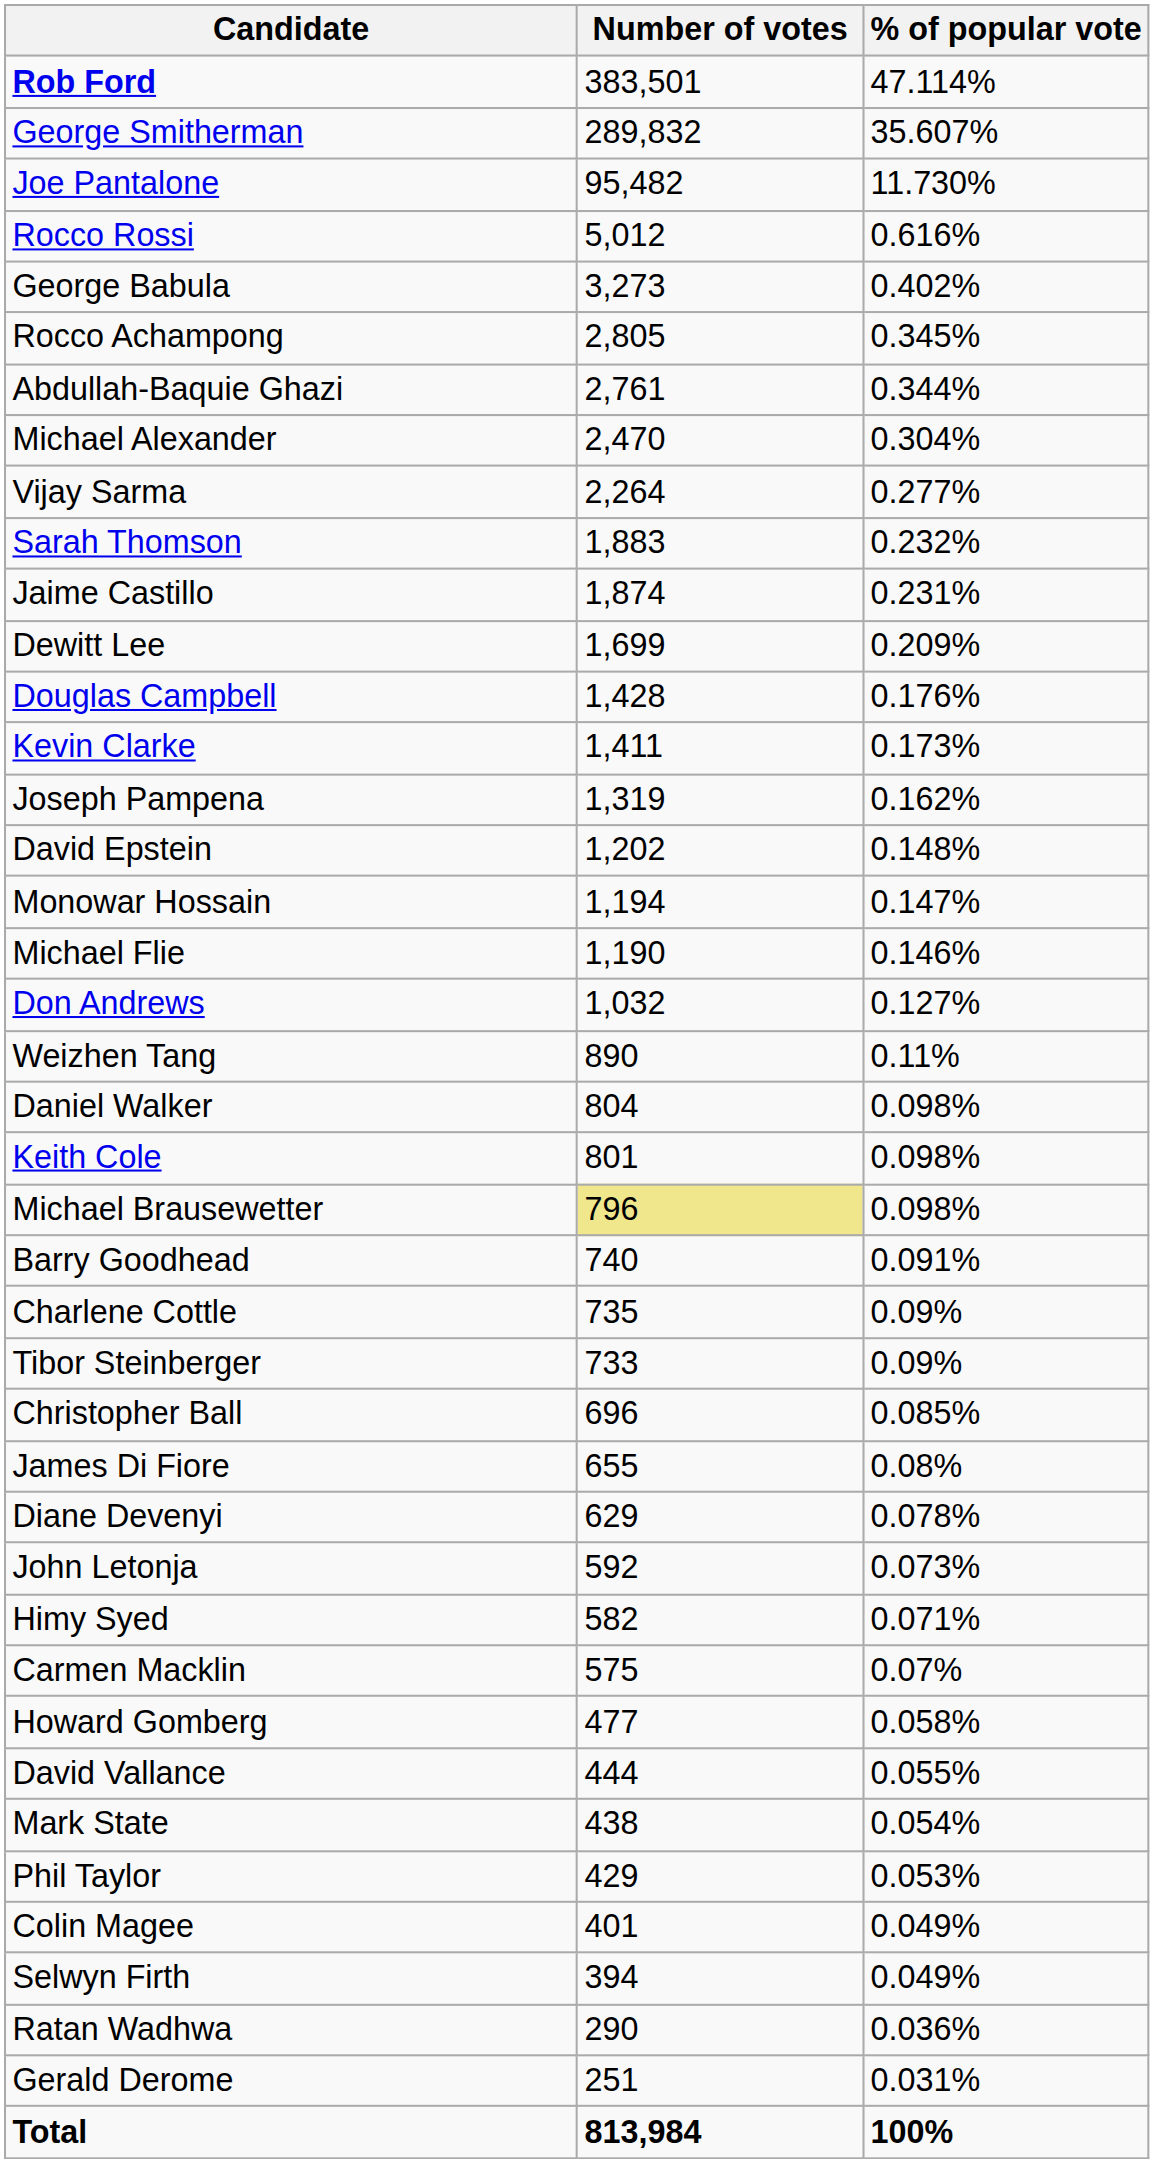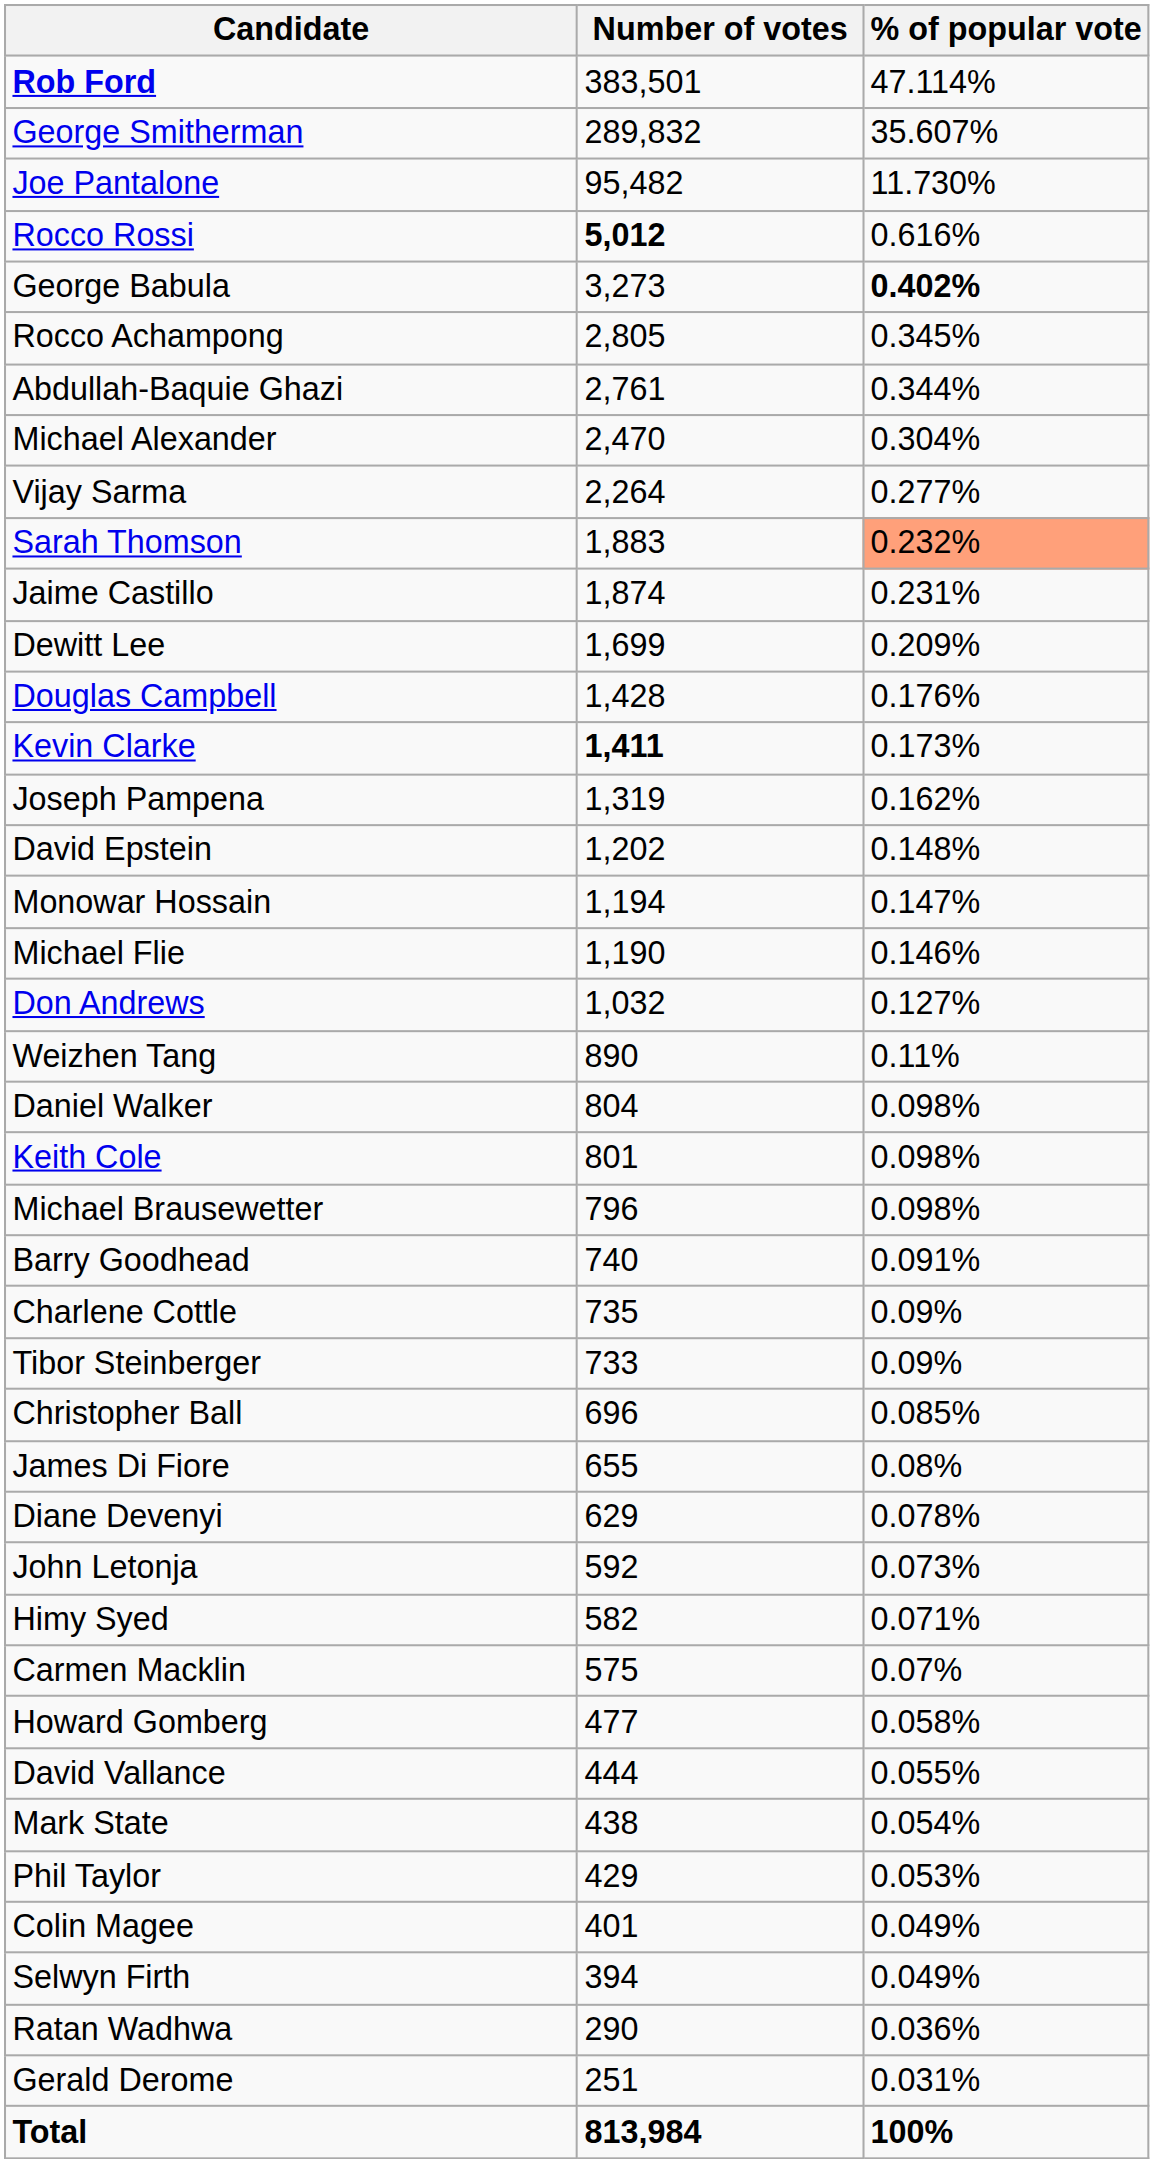(625, 235) normal -> (625, 235) bold
(925, 286) normal -> (925, 286) bold
(925, 542) no background -> (925, 542) lightsalmon background
(624, 747) normal -> (624, 747) bold
(612, 1209) khaki background -> (612, 1209) no background
